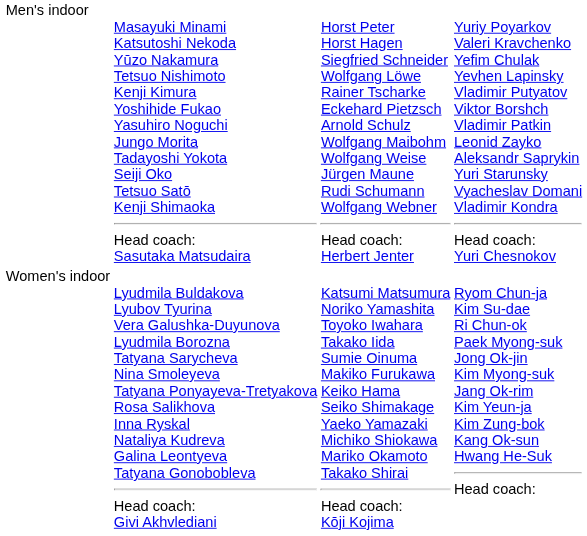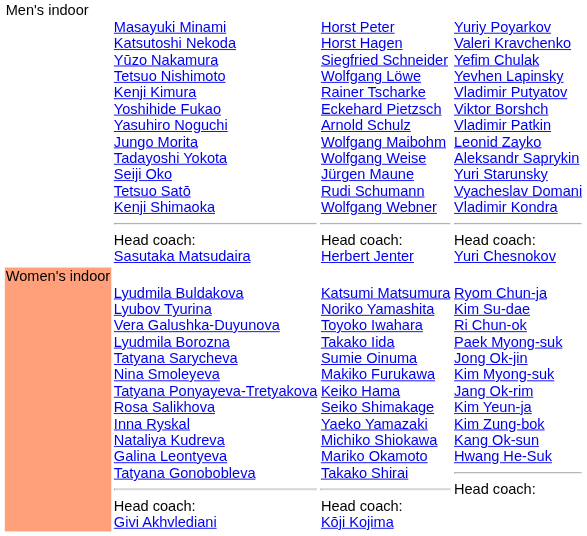(58, 276) no background -> (58, 276) lightsalmon background
